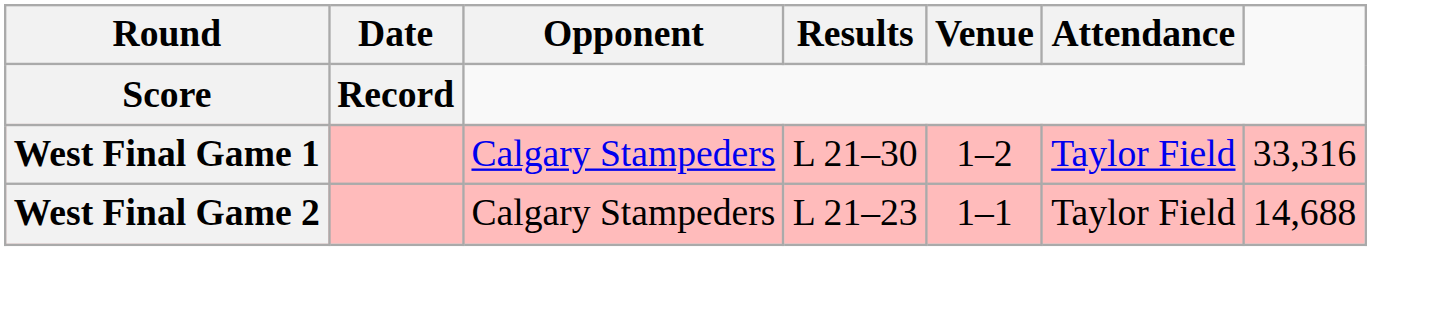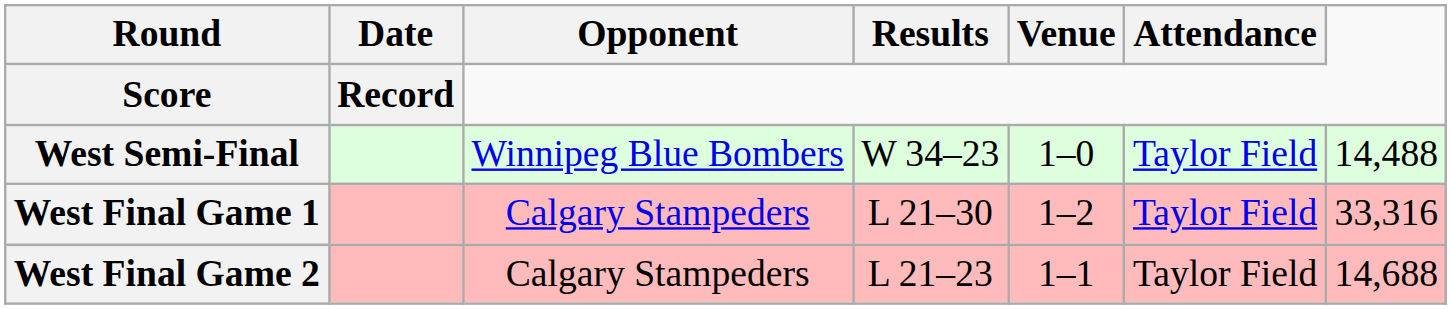+ row: (167, 153)
